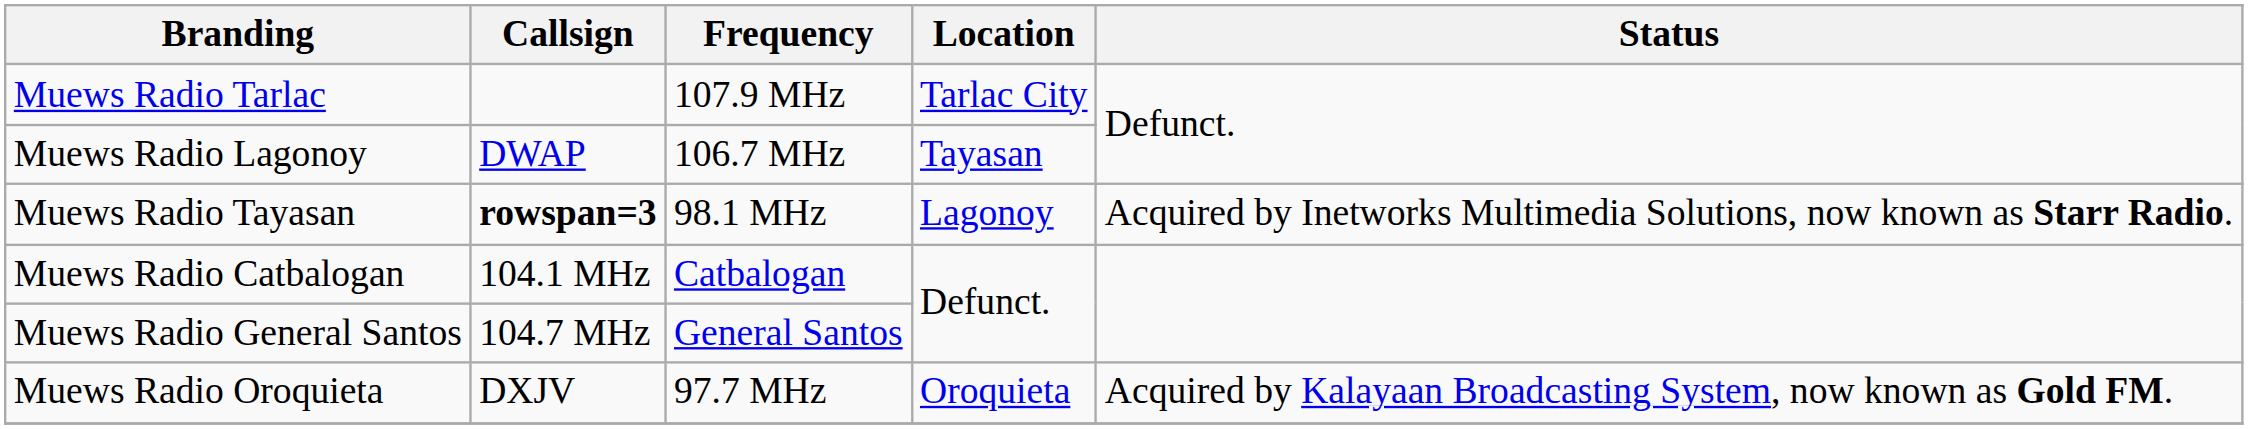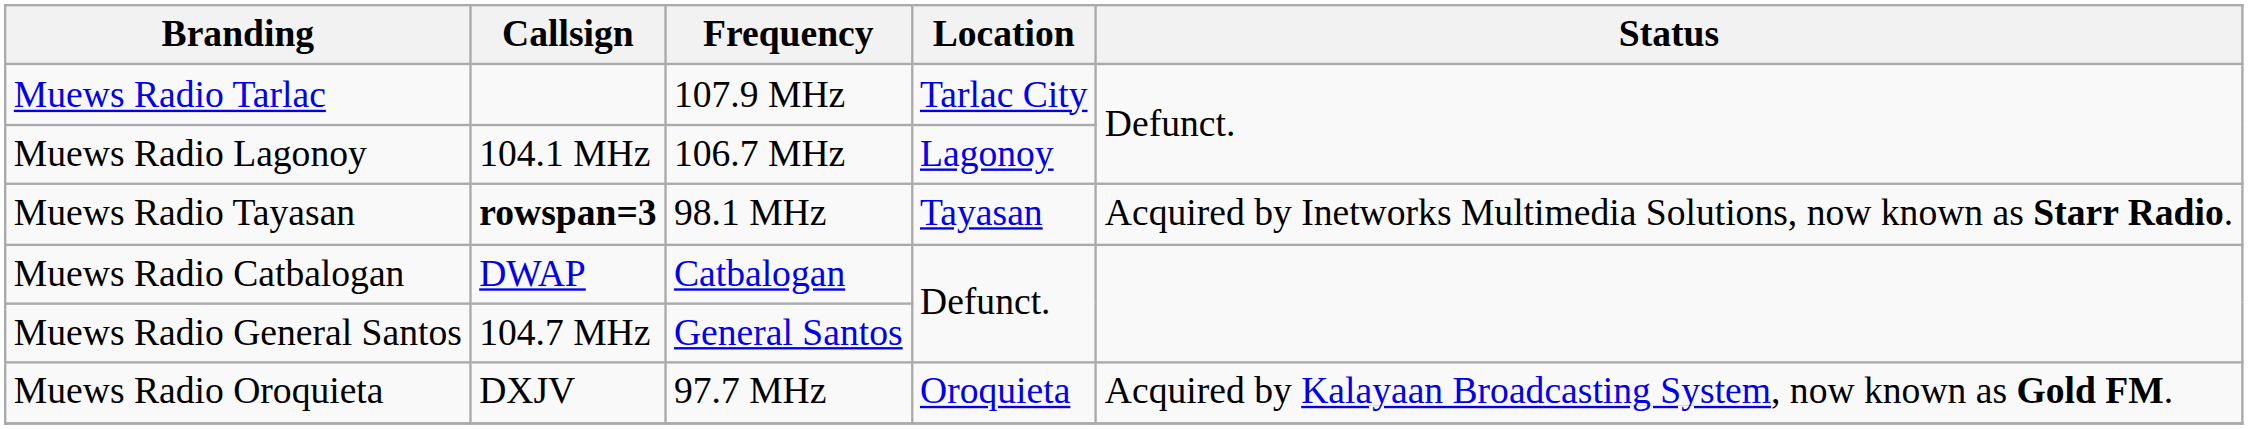(532, 153) DWAP -> (565, 153) 104.1 MHz
(981, 153) Tayasan -> (987, 153) Lagonoy
(987, 213) Lagonoy -> (981, 213) Tayasan
(565, 272) 104.1 MHz -> (532, 272) DWAP
